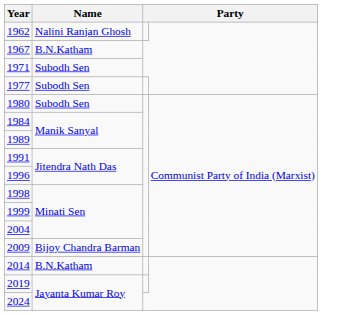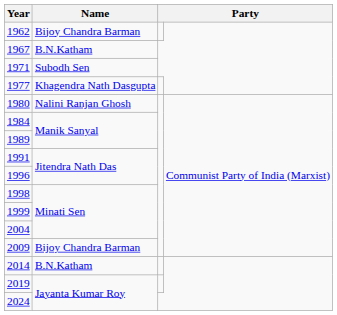(83, 31) Nalini Ranjan Ghosh -> (88, 31) Bijoy Chandra Barman
(62, 85) Subodh Sen -> (95, 85) Khagendra Nath Dasgupta
(62, 103) Subodh Sen -> (83, 103) Nalini Ranjan Ghosh
